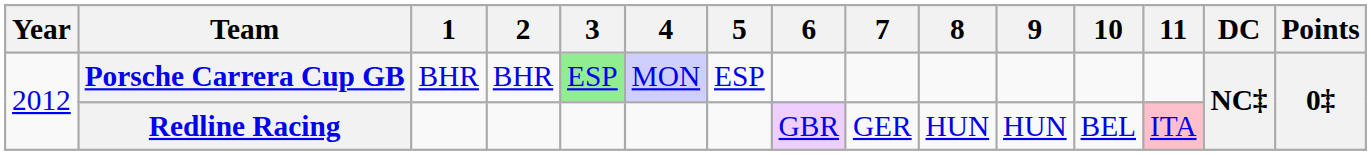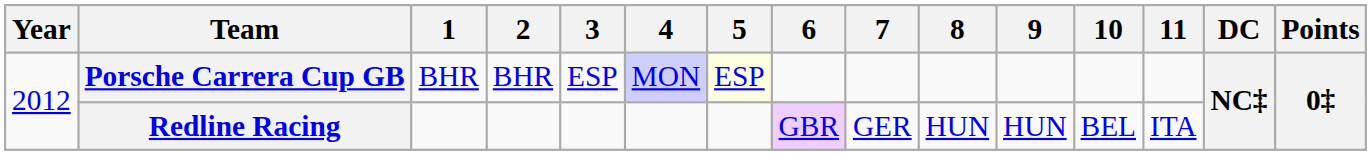(592, 76) lightgreen background -> (592, 76) no background
(739, 76) no background -> (739, 76) lightyellow background
(1173, 125) pink background -> (1173, 125) no background
